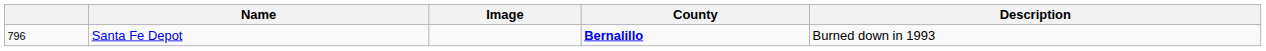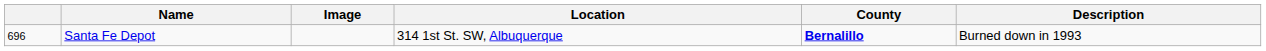+ column: (598, 14)
(16, 36) 796 -> (16, 36) 696
